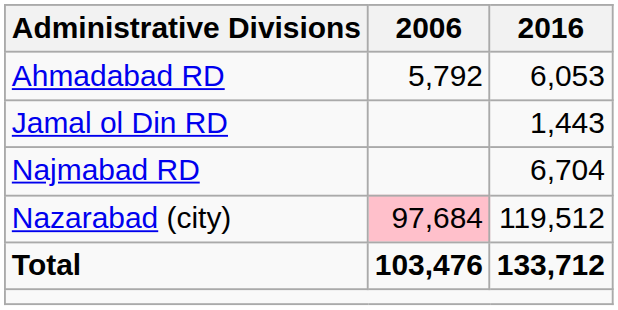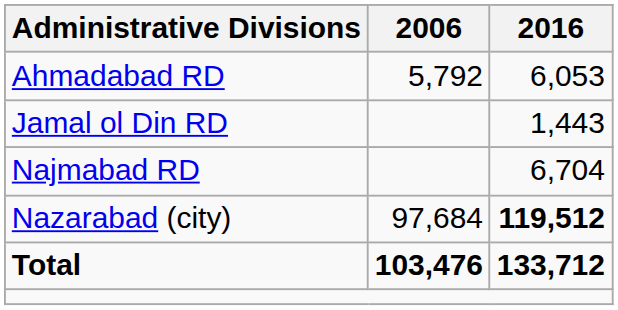(437, 218) pink background -> (437, 218) no background
(552, 218) normal -> (552, 218) bold
